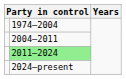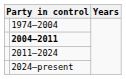(35, 39) normal -> (35, 39) bold
(35, 53) lightgreen background -> (35, 53) no background
